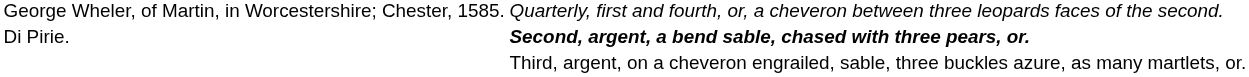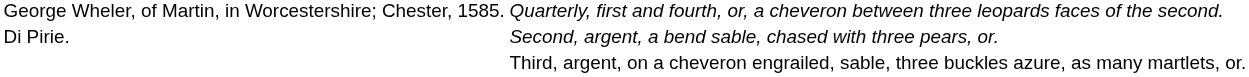(770, 37) bold -> (754, 37) normal
